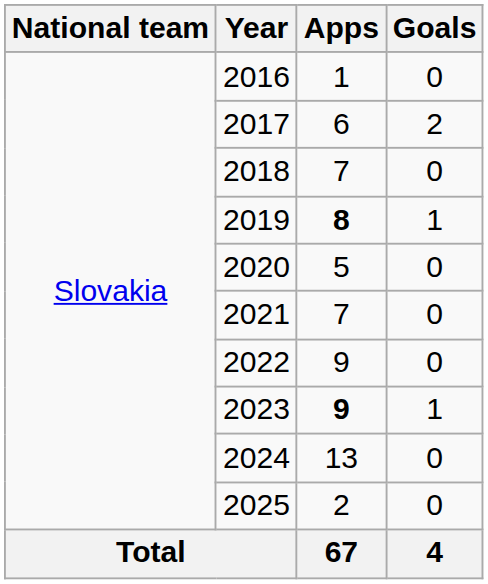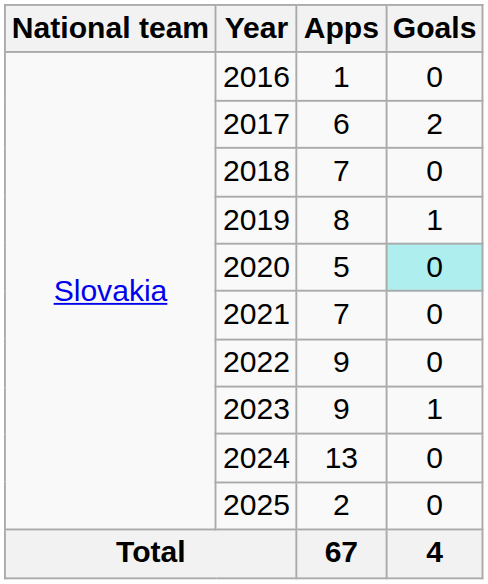(341, 219) bold -> (341, 219) normal
(435, 266) no background -> (435, 266) paleturquoise background
(341, 409) bold -> (341, 409) normal
